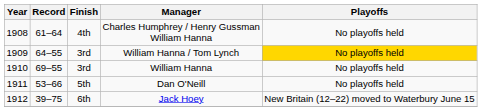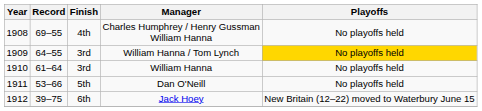(49, 32) 61–64 -> (49, 32) 69–55
(49, 68) 69–55 -> (49, 68) 61–64
